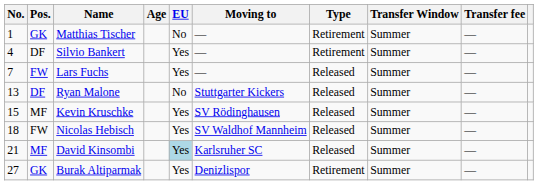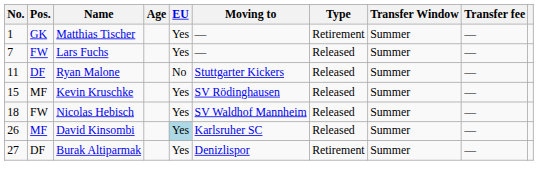(179, 34) No -> (180, 34) Yes
- row: (91, 53)
(13, 92) 13 -> (13, 73) 11
(13, 150) 21 -> (13, 131) 26
(39, 170) GK -> (38, 150) DF
